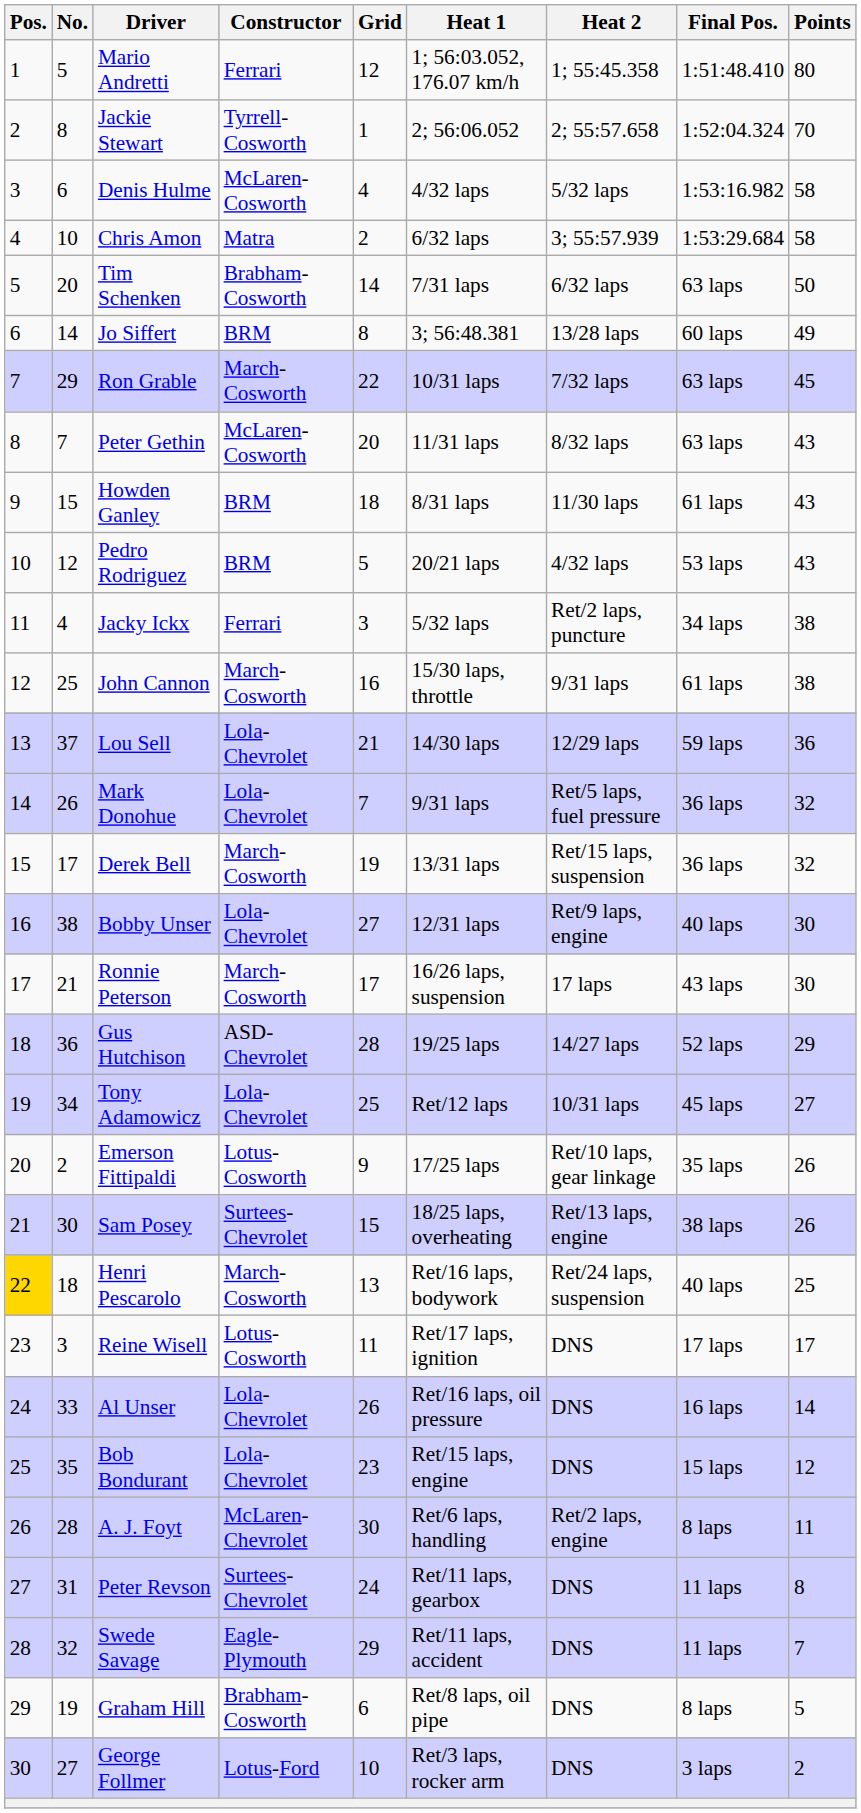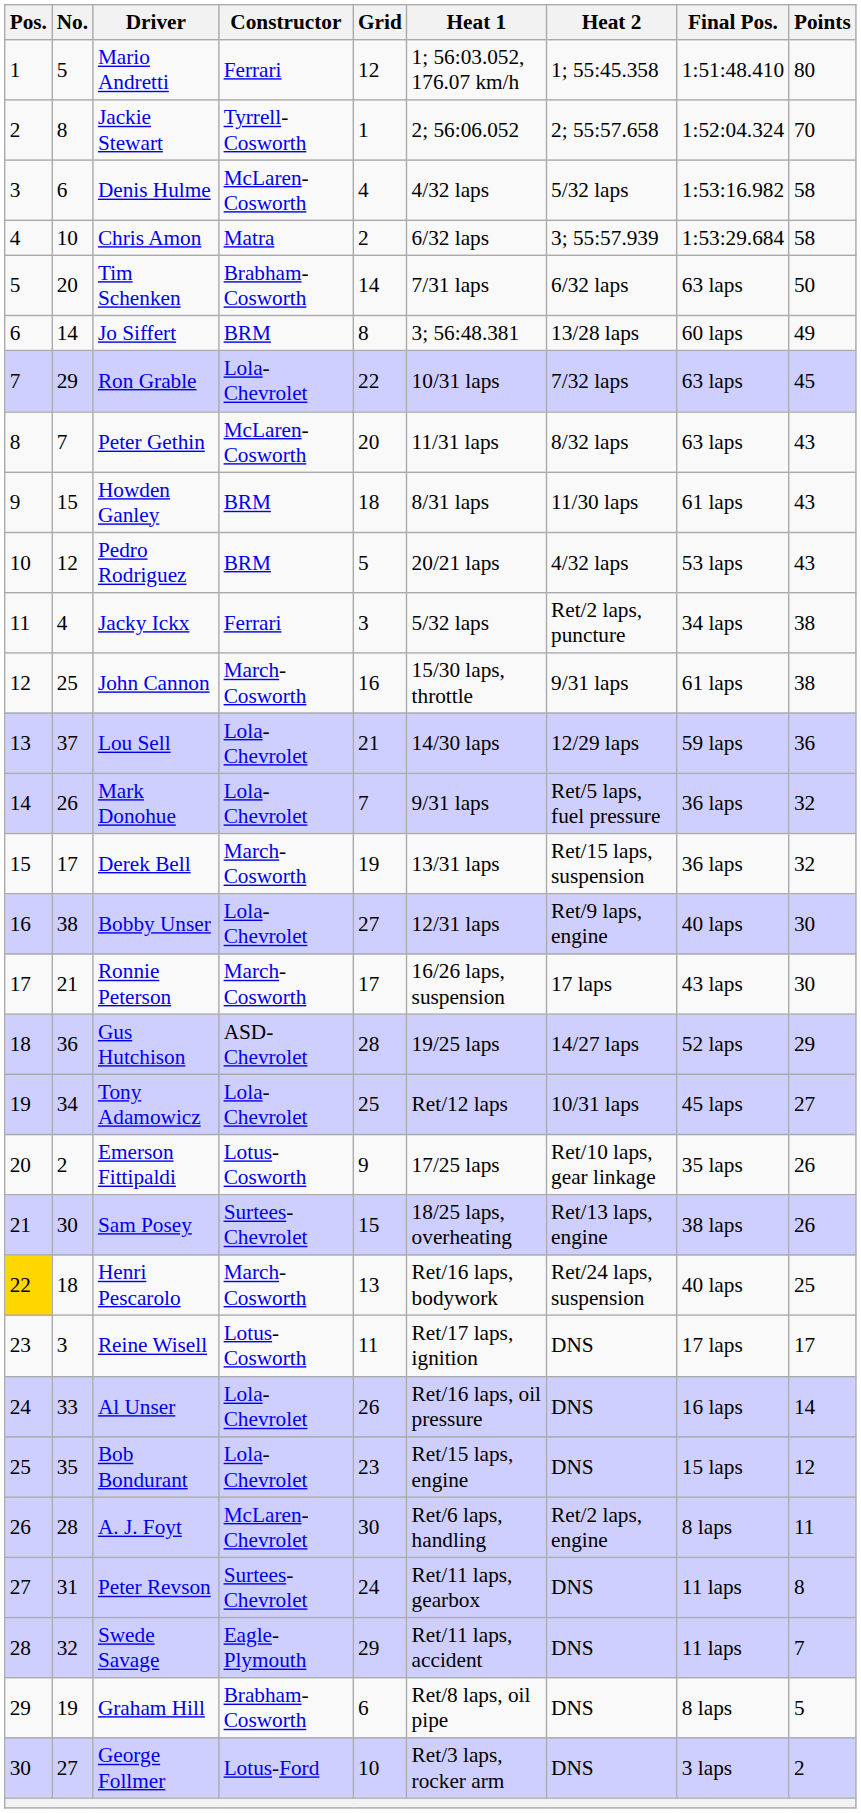(265, 381) March-Cosworth -> (266, 381) Lola-Chevrolet
